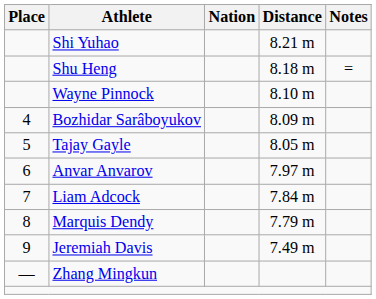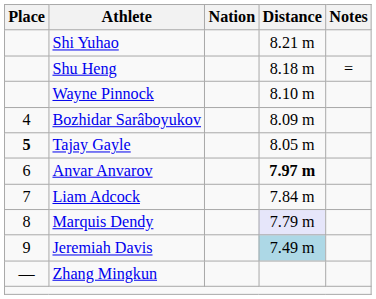(27, 145) normal -> (27, 145) bold
(292, 171) normal -> (292, 171) bold
(292, 222) no background -> (292, 222) lavender background
(292, 247) no background -> (292, 247) lightblue background
